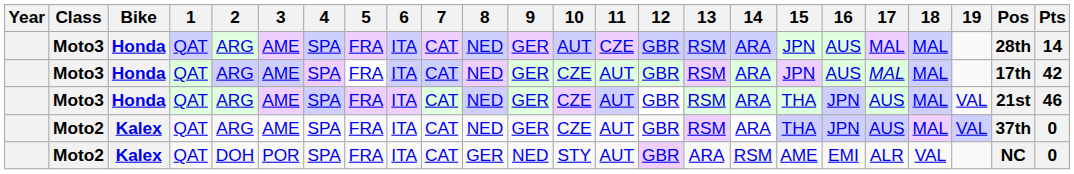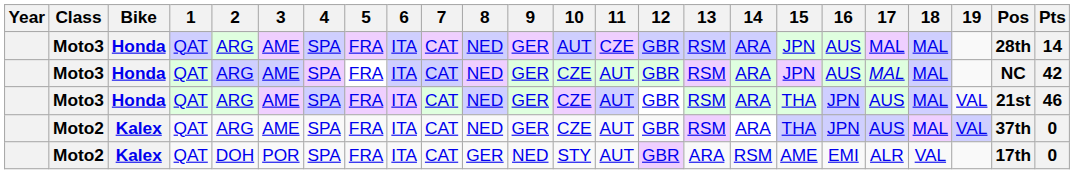(1013, 73) 17th -> (1013, 73) NC
(1013, 155) NC -> (1013, 155) 17th
